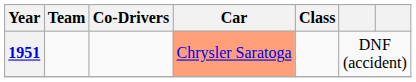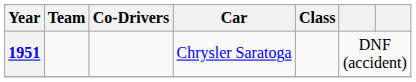(234, 53) lightsalmon background -> (234, 53) no background
